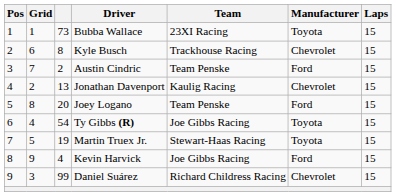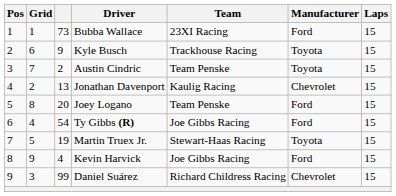(307, 31) Toyota -> (302, 31) Ford
(60, 49) 8 -> (60, 49) 9
(313, 49) Chevrolet -> (307, 49) Toyota
(302, 67) Ford -> (307, 67) Toyota
(307, 122) Toyota -> (302, 122) Ford
